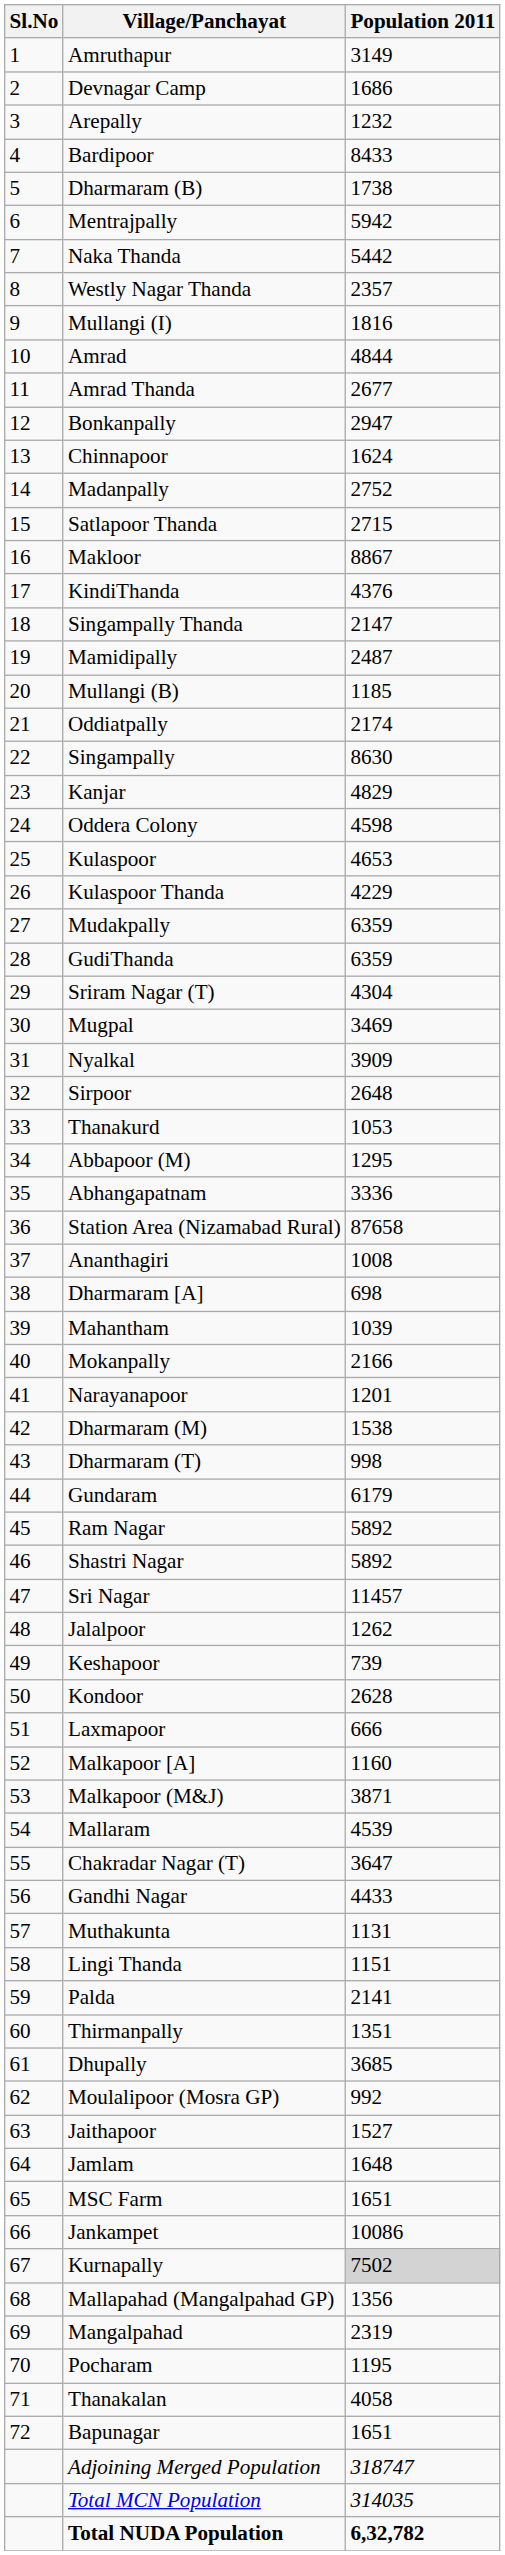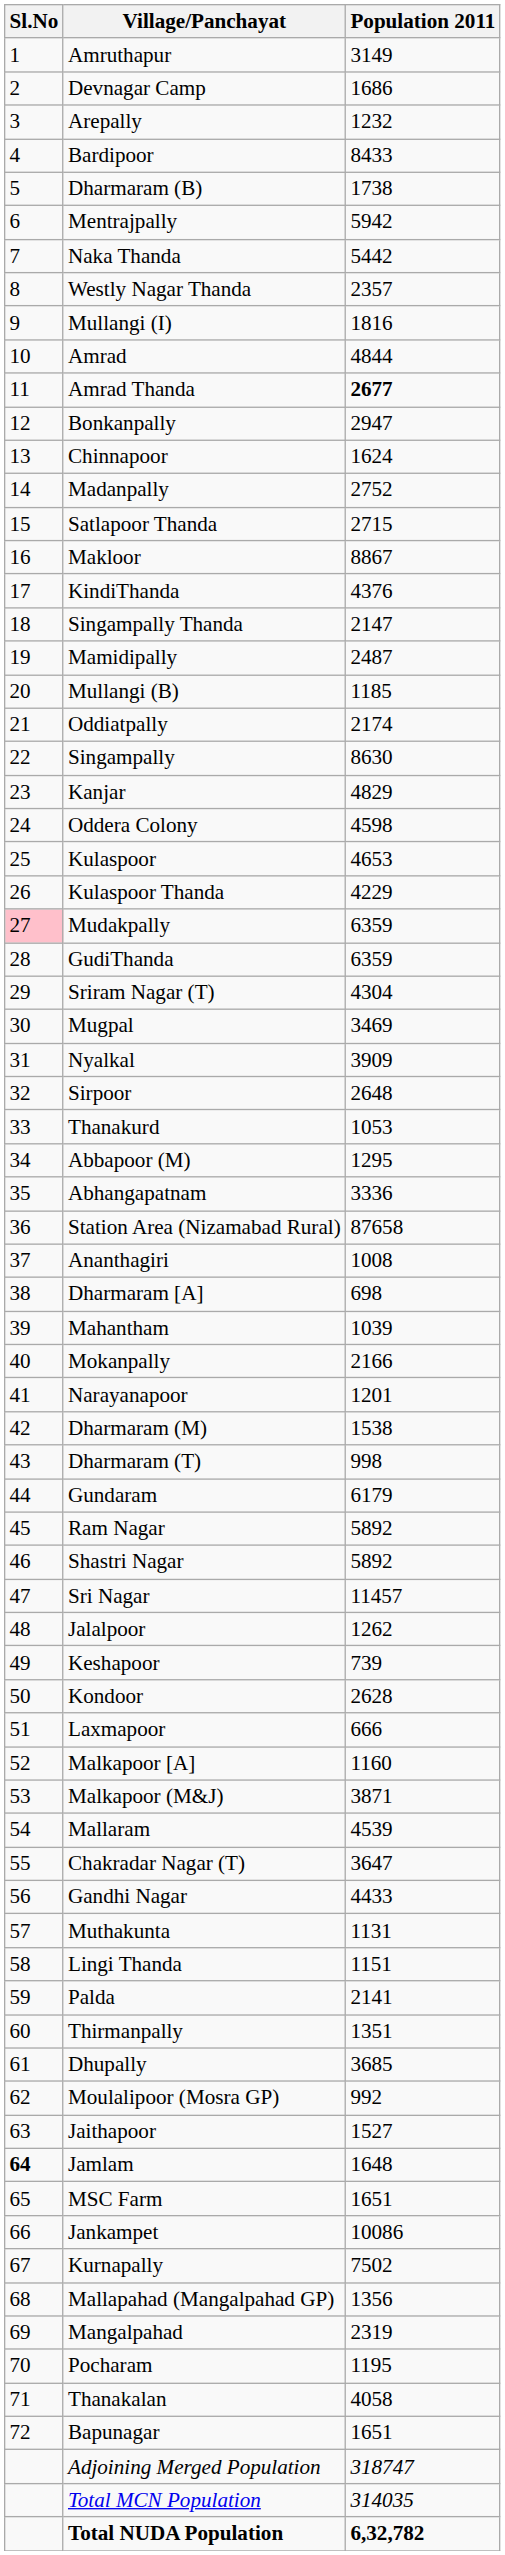(372, 389) normal -> (372, 389) bold
(20, 925) no background -> (20, 925) pink background
(20, 2164) normal -> (20, 2164) bold
(372, 2265) lightgrey background -> (372, 2265) no background
